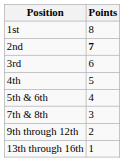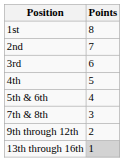(91, 47) bold -> (91, 47) normal
(91, 149) no background -> (91, 149) lightgrey background
